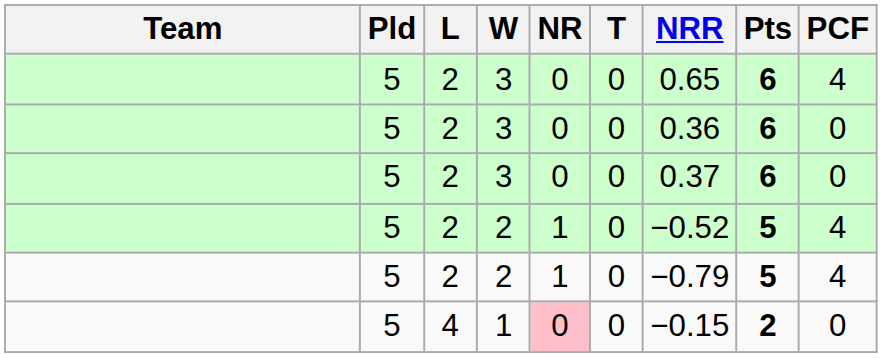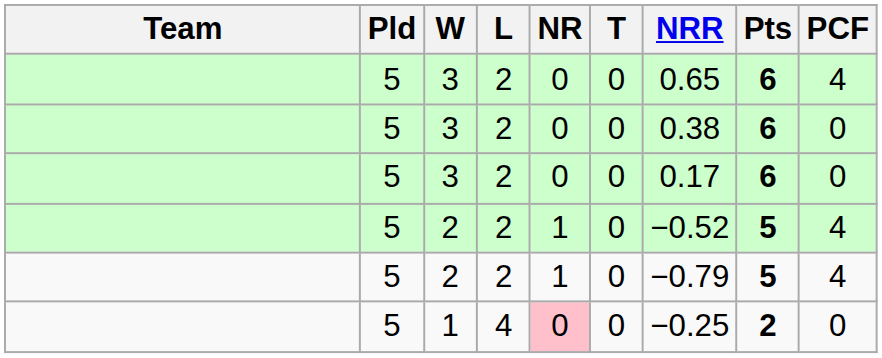columns swapped: (504, 29) <-> (450, 29)
(690, 128) 0.36 -> (690, 128) 0.38
(690, 177) 0.37 -> (690, 177) 0.17
(690, 326) −0.15 -> (690, 326) −0.25
